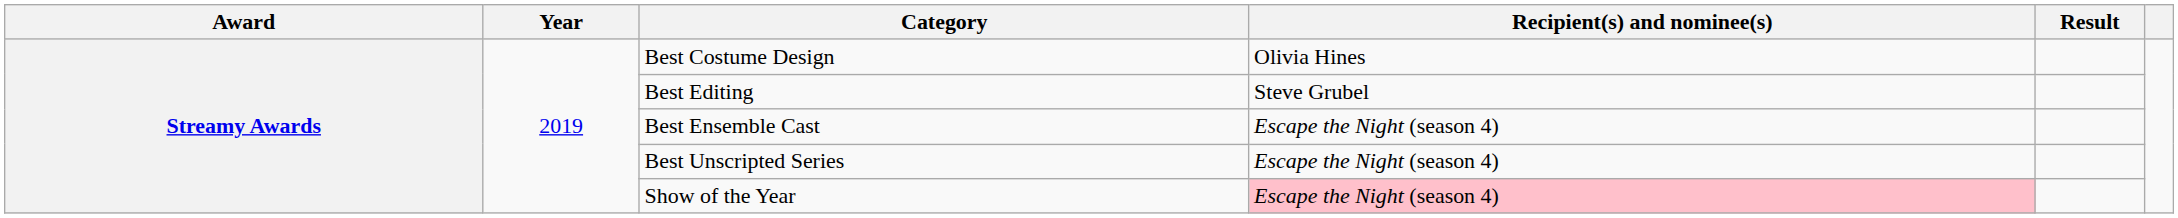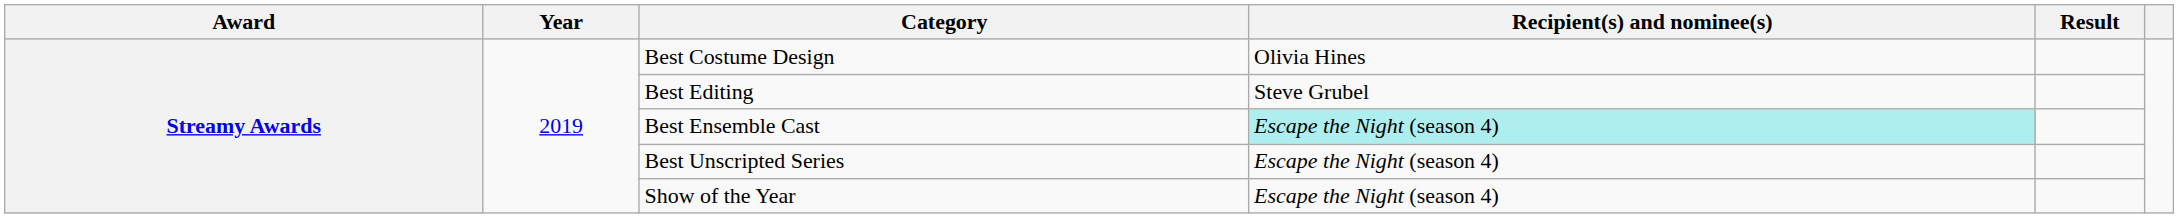(1376, 126) no background -> (1376, 126) paleturquoise background
(1376, 195) pink background -> (1376, 195) no background
